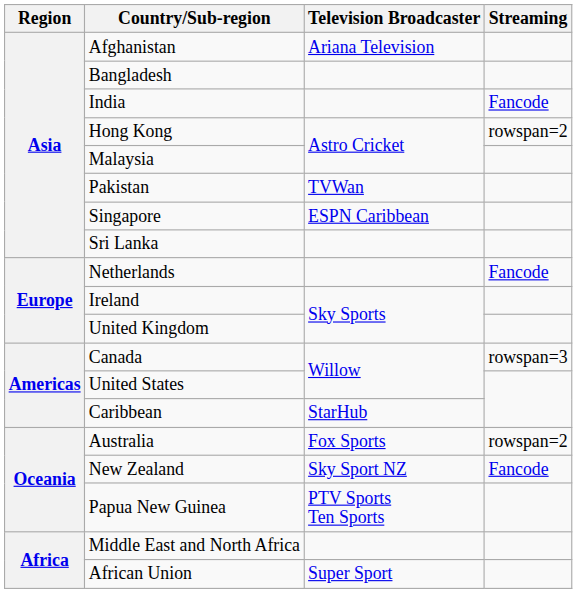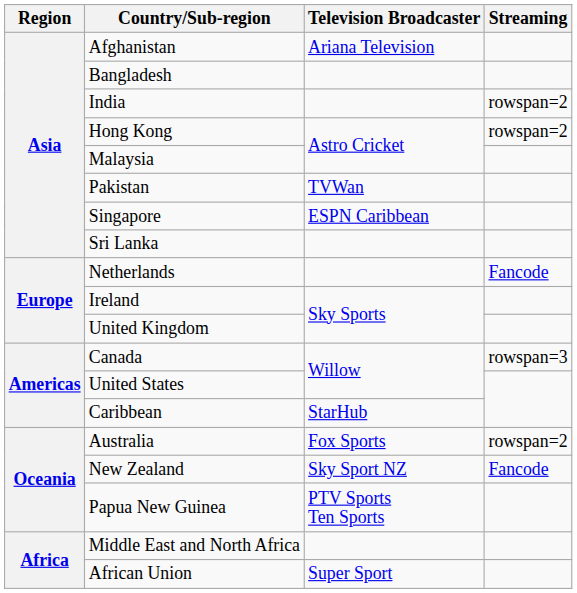(519, 103) Fancode -> (528, 103) rowspan=2
